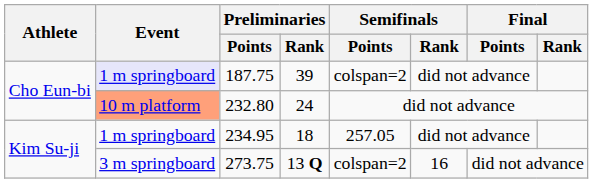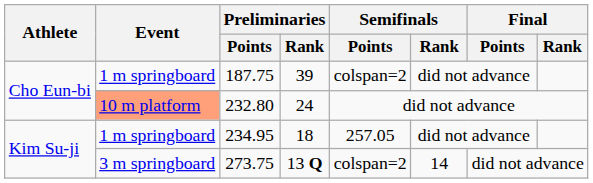(157, 76) lavender background -> (157, 76) no background
(439, 163) 16 -> (439, 163) 14
